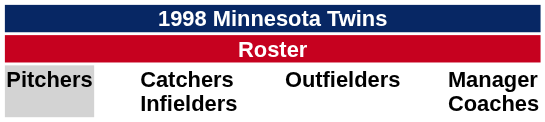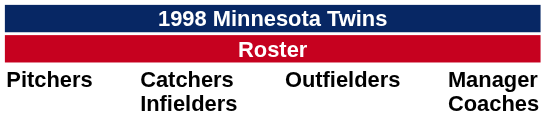(49, 79) lightgrey background -> (49, 79) no background
